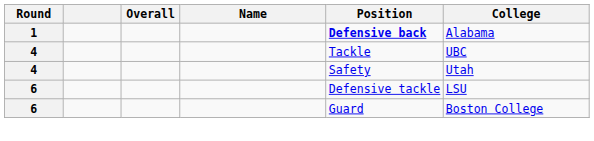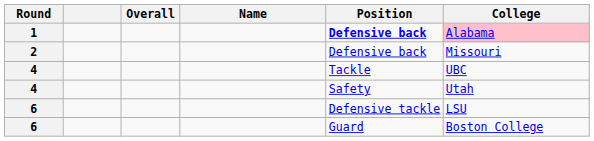(470, 33) no background -> (470, 33) pink background
+ row: (34, 52)
